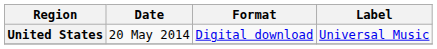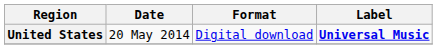(374, 34) normal -> (374, 34) bold
